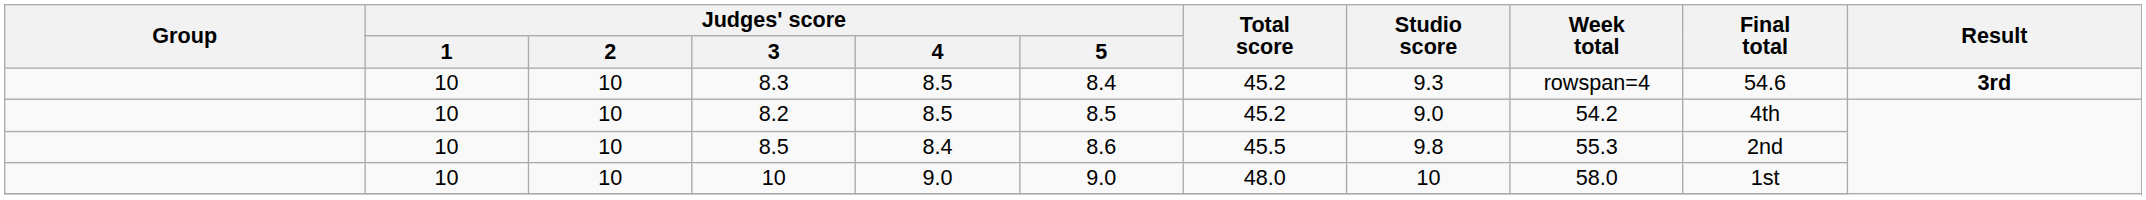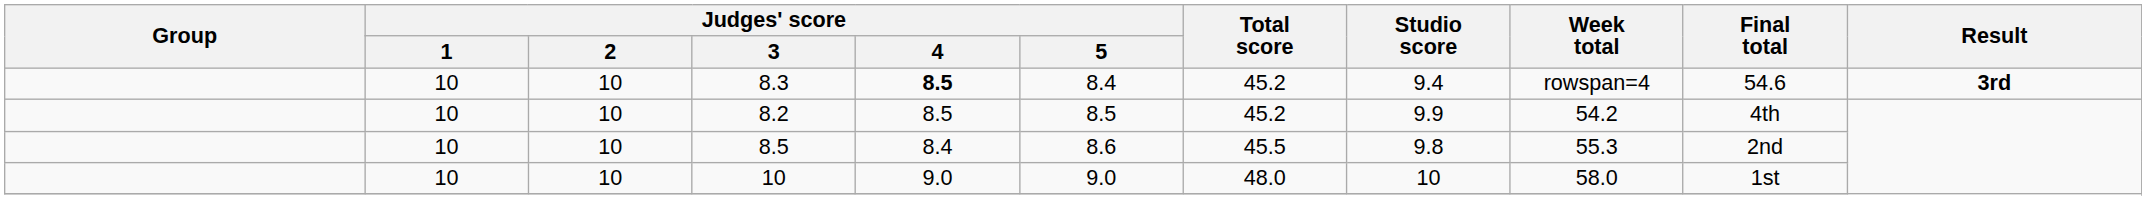(938, 83) normal -> (938, 83) bold
(1428, 83) 9.3 -> (1428, 83) 9.4
(1428, 114) 9.0 -> (1428, 114) 9.9
